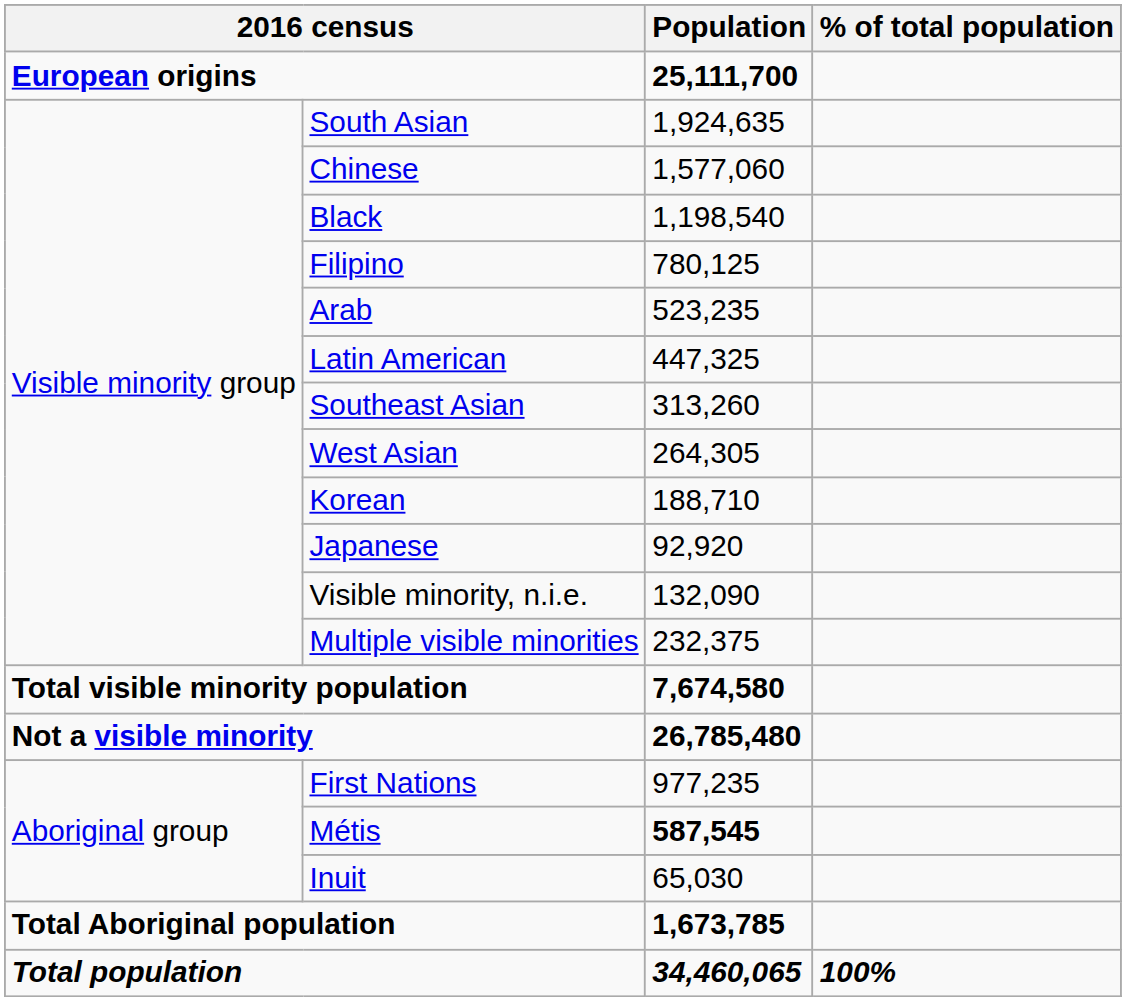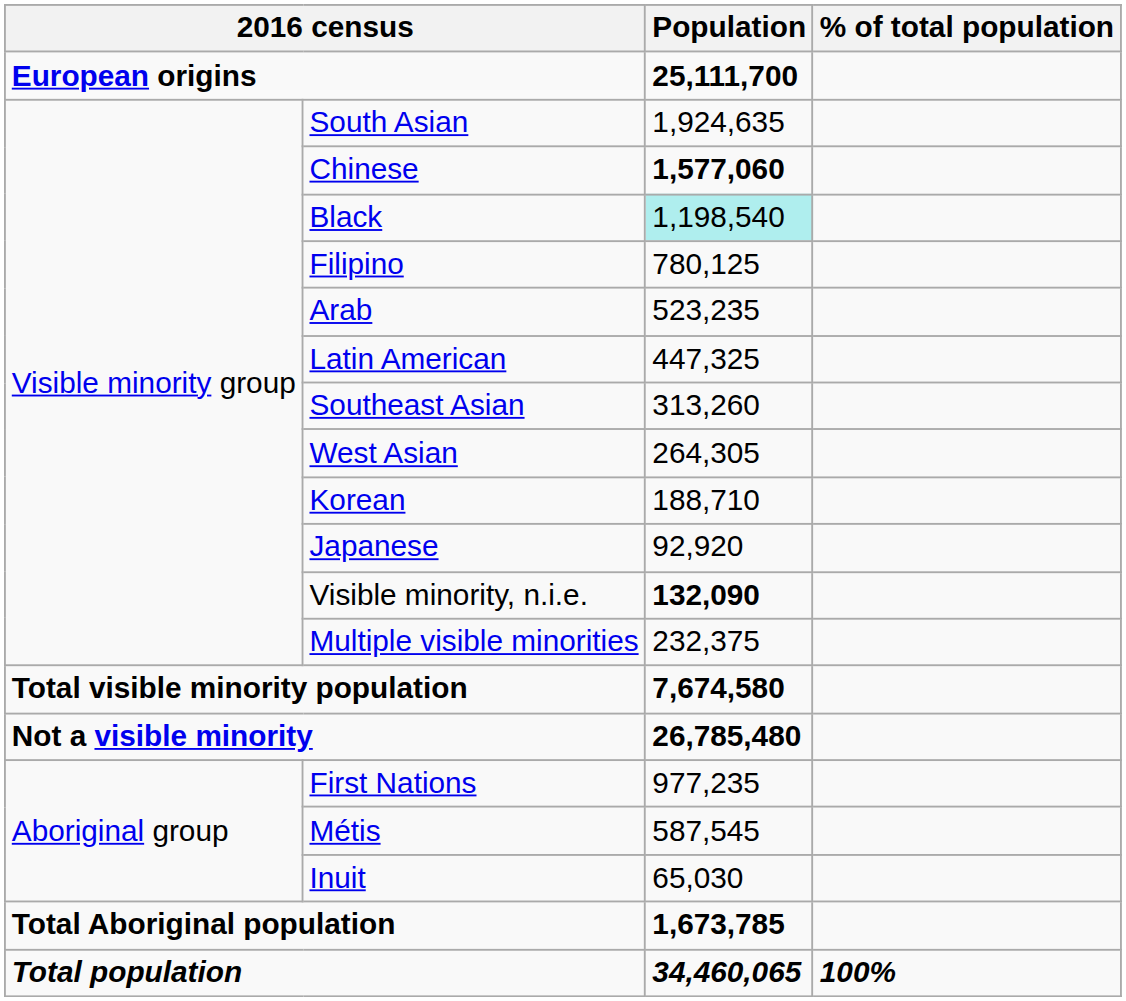(719, 169) normal -> (719, 169) bold
(719, 216) no background -> (719, 216) paleturquoise background
(706, 594) normal -> (706, 594) bold
(706, 830) bold -> (706, 830) normal
